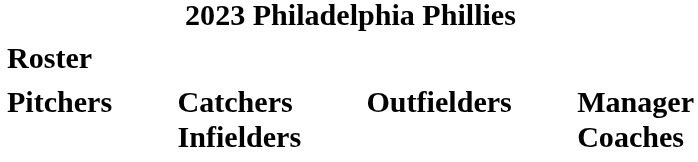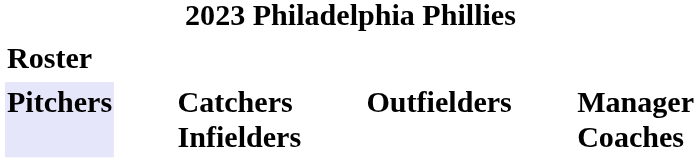(60, 101) no background -> (60, 101) lavender background
